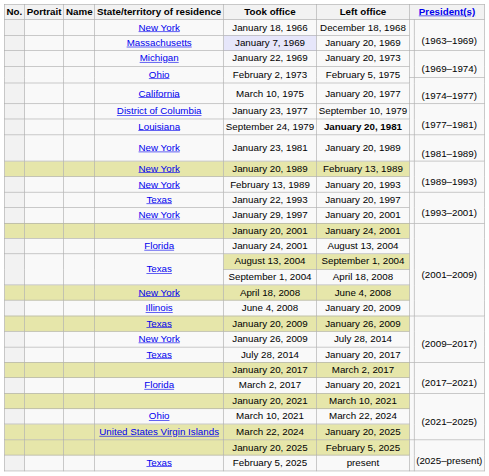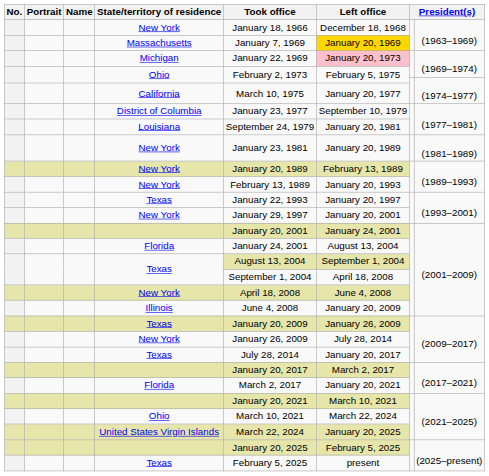(270, 43) lavender background -> (270, 43) no background
(363, 43) no background -> (363, 43) gold background
(363, 58) no background -> (363, 58) pink background
(363, 127) bold -> (363, 127) normal
